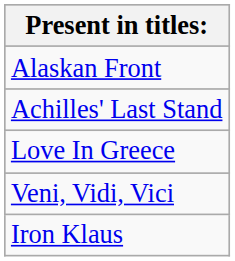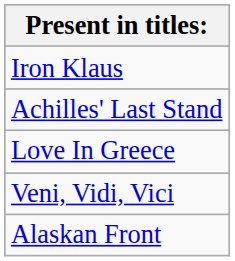(86, 67) Alaskan Front -> (67, 67) Iron Klaus
(67, 234) Iron Klaus -> (86, 234) Alaskan Front
